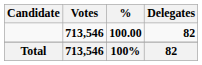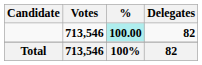(125, 32) no background -> (125, 32) paleturquoise background
